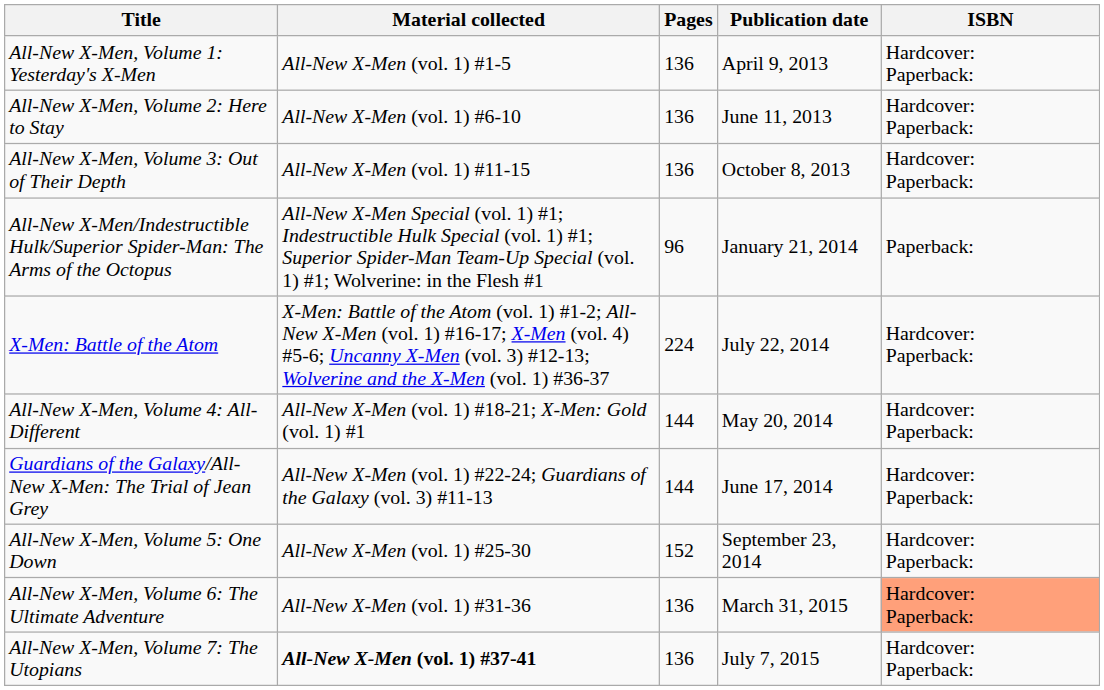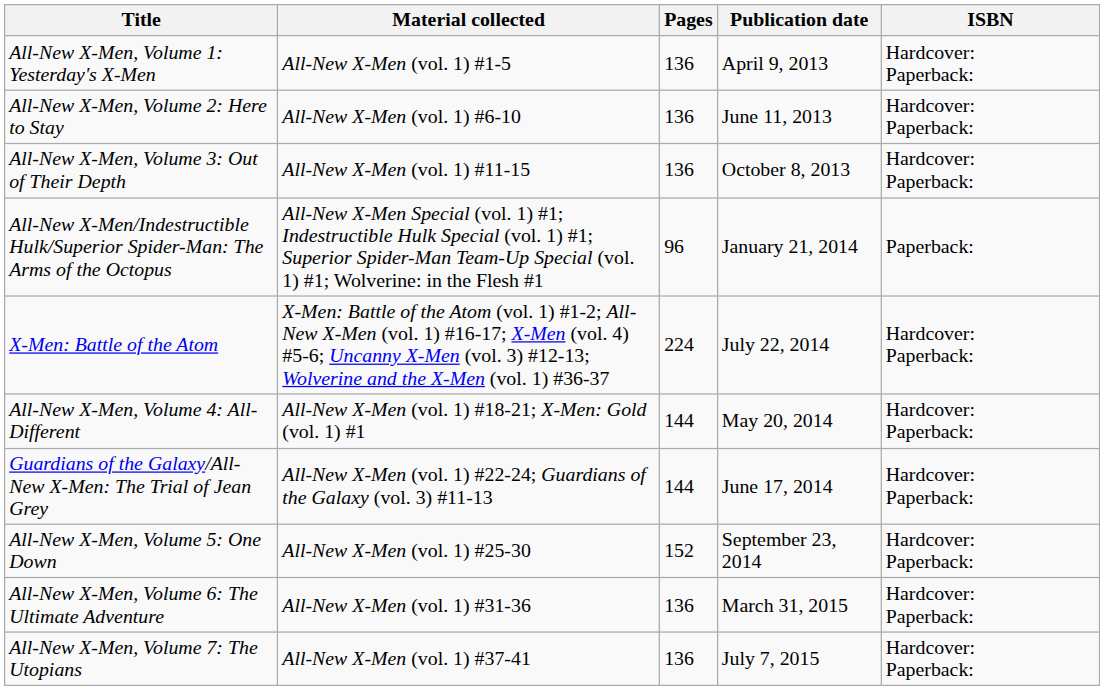(930, 604) lightsalmon background -> (930, 604) no background
(409, 658) bold -> (407, 658) normal
